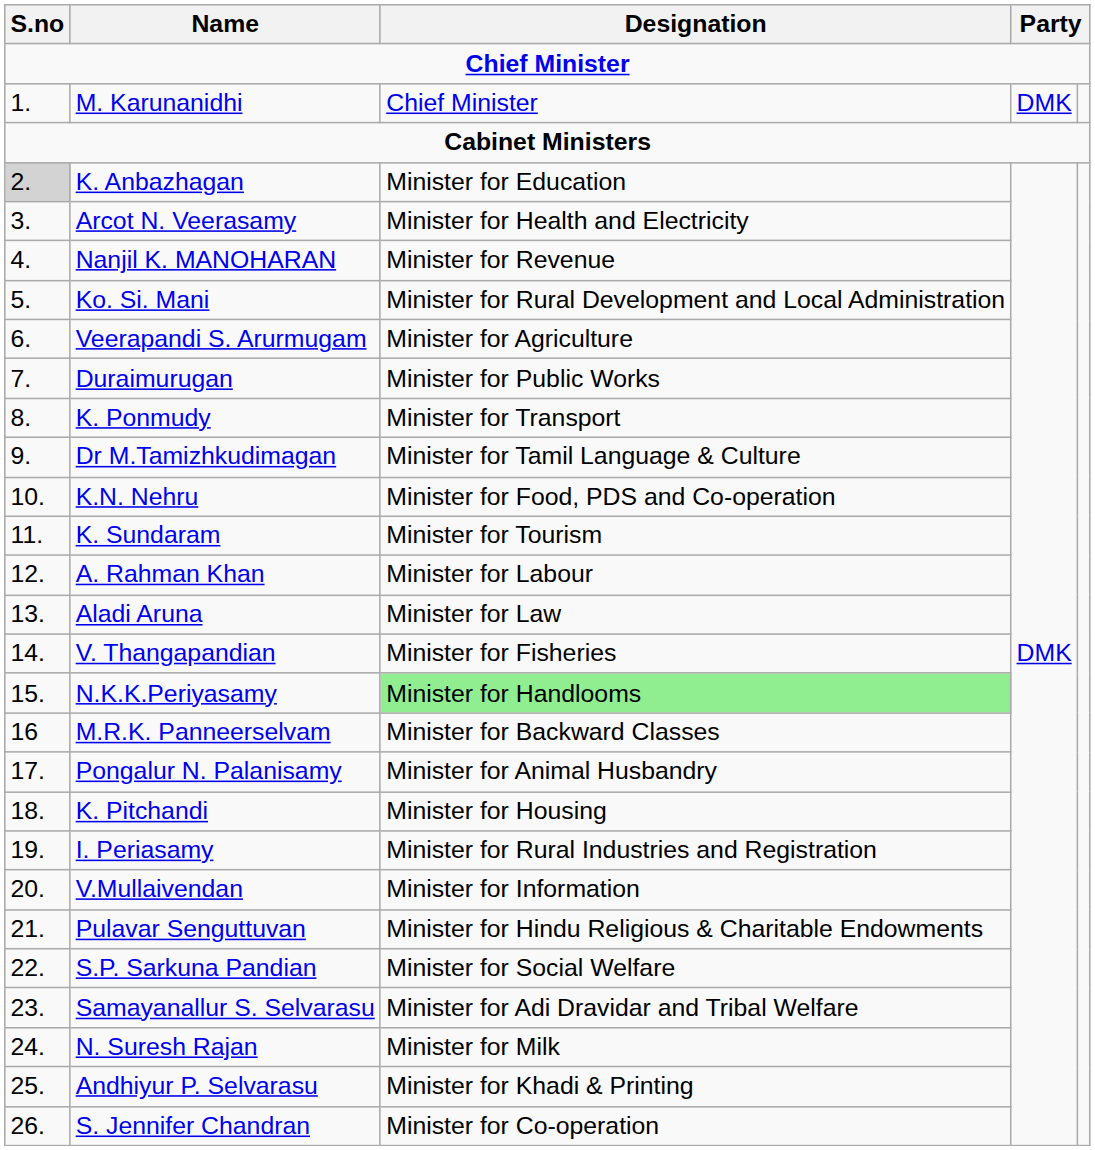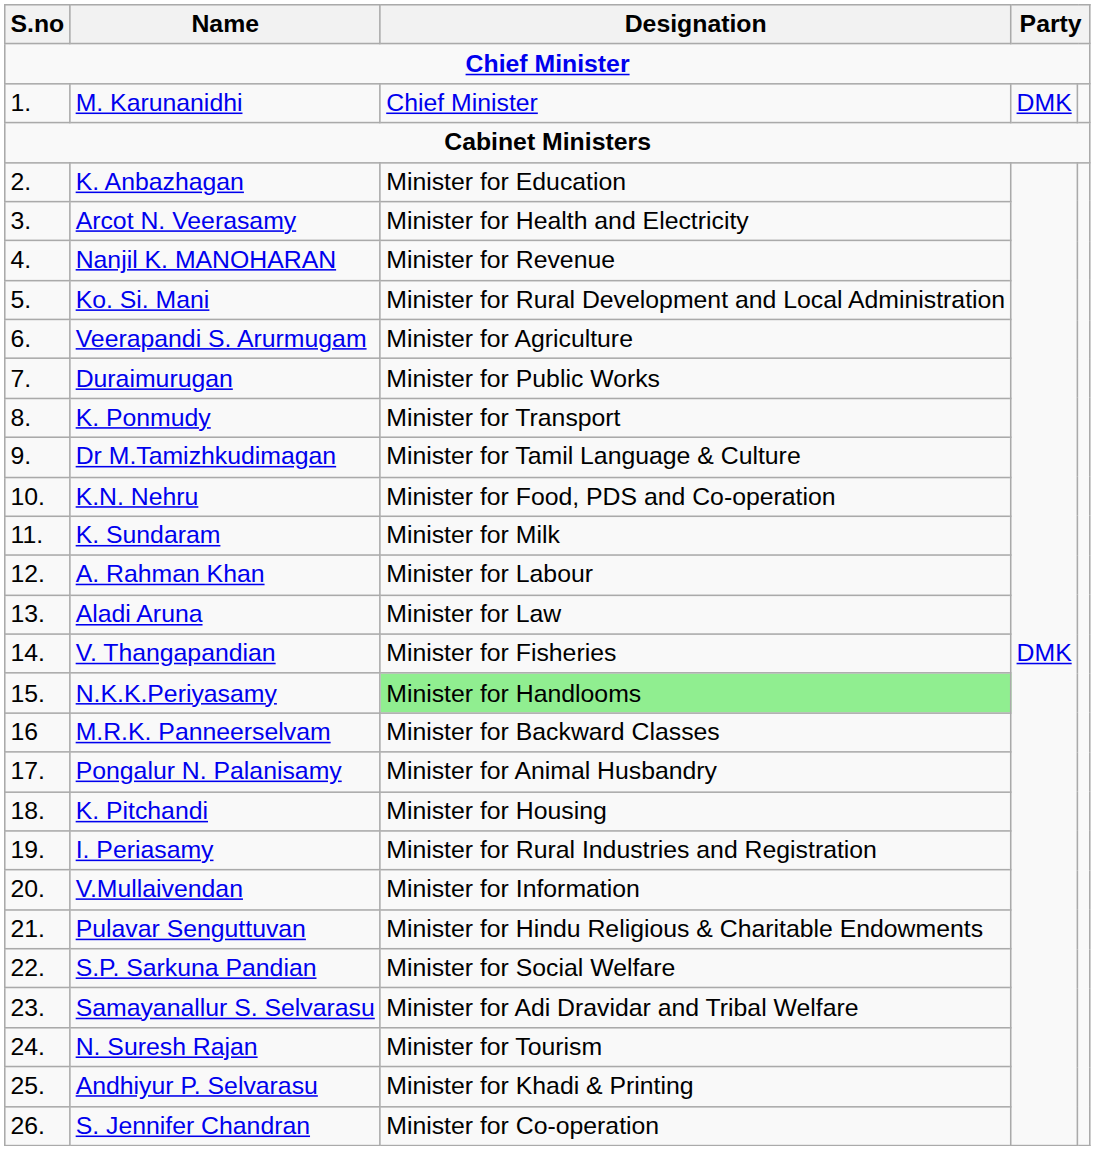(21, 181) lightgrey background -> (21, 181) no background
(494, 535) Minister for Tourism -> (473, 535) Minister for Milk
(473, 1046) Minister for Milk -> (494, 1046) Minister for Tourism
